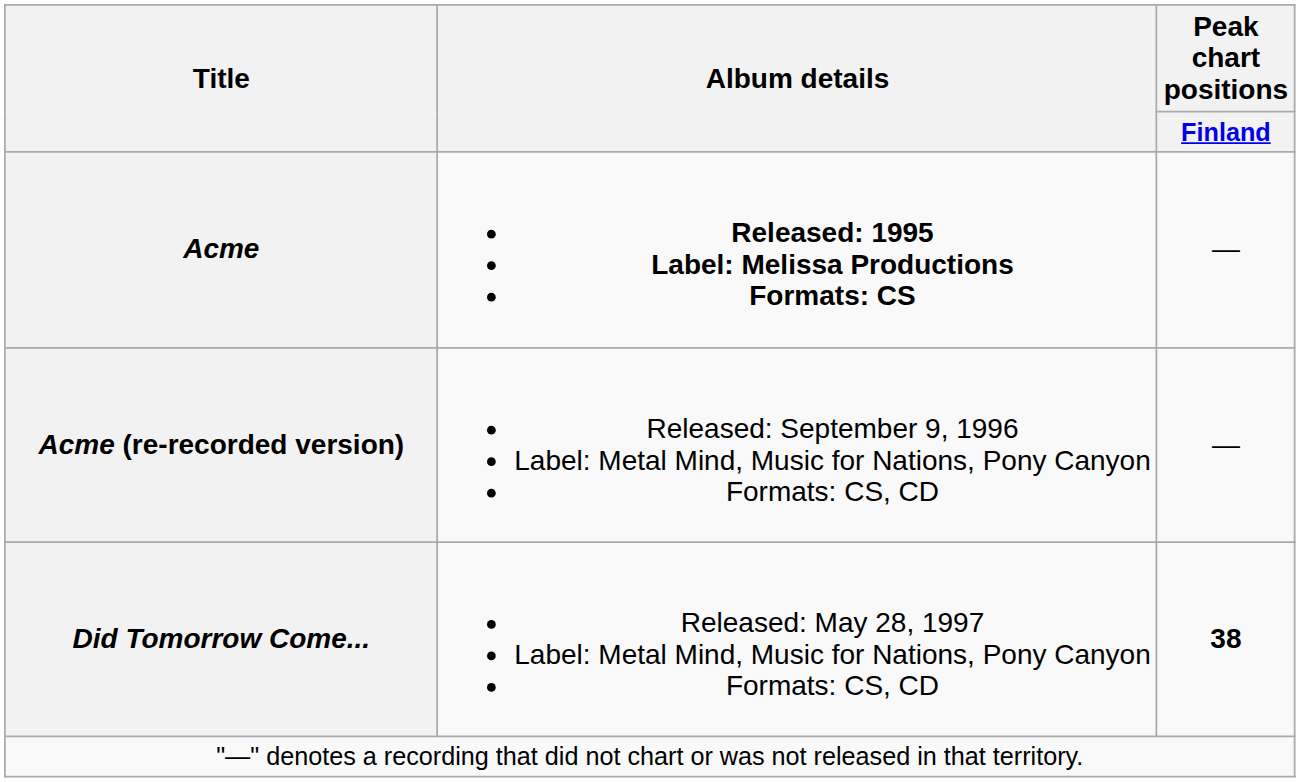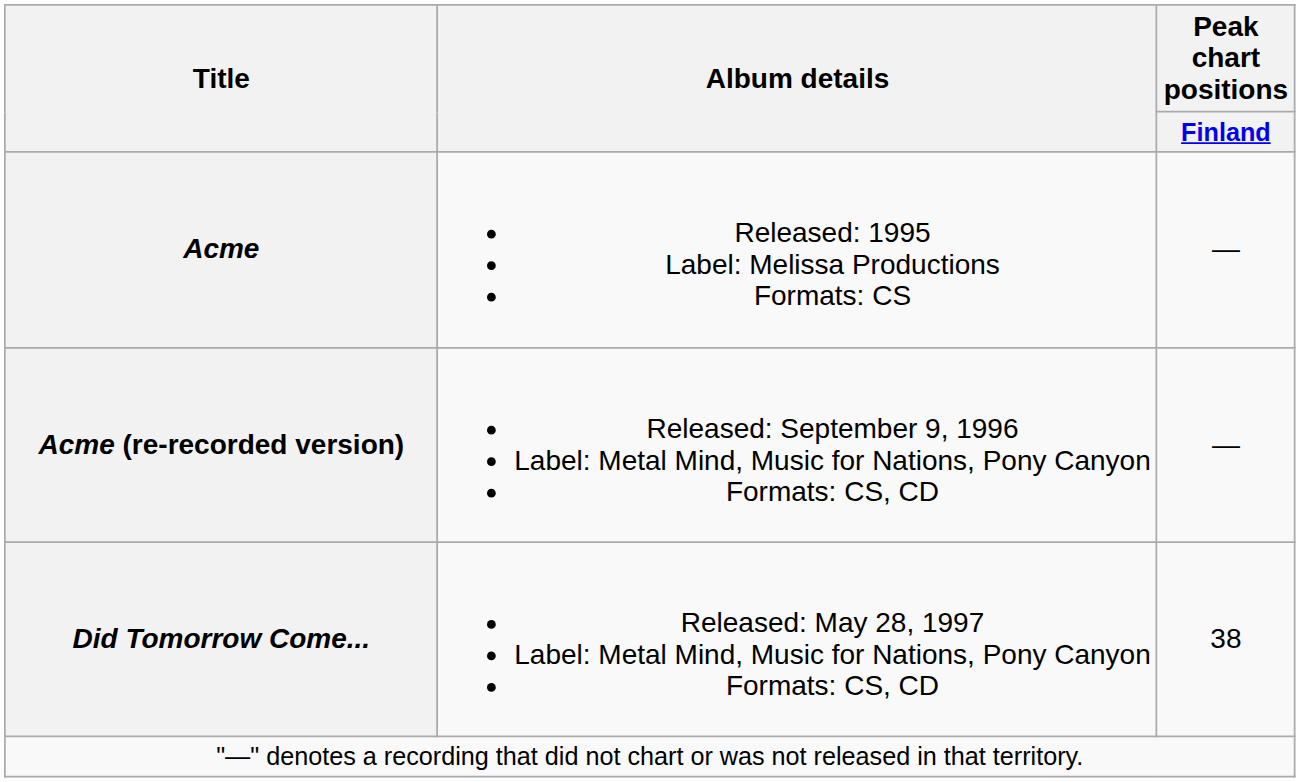(798, 265) bold -> (798, 265) normal
(1226, 638) bold -> (1226, 638) normal
